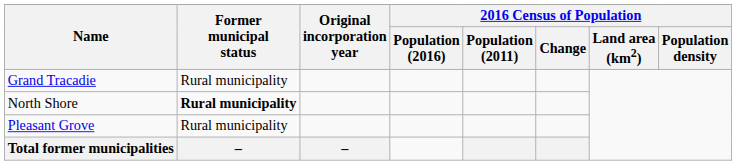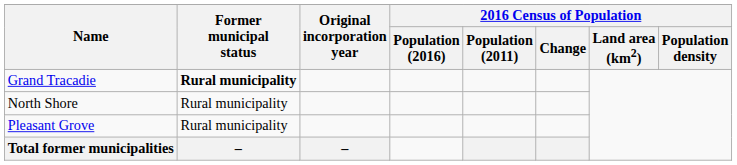(234, 80) normal -> (238, 80) bold
(238, 103) bold -> (234, 103) normal
